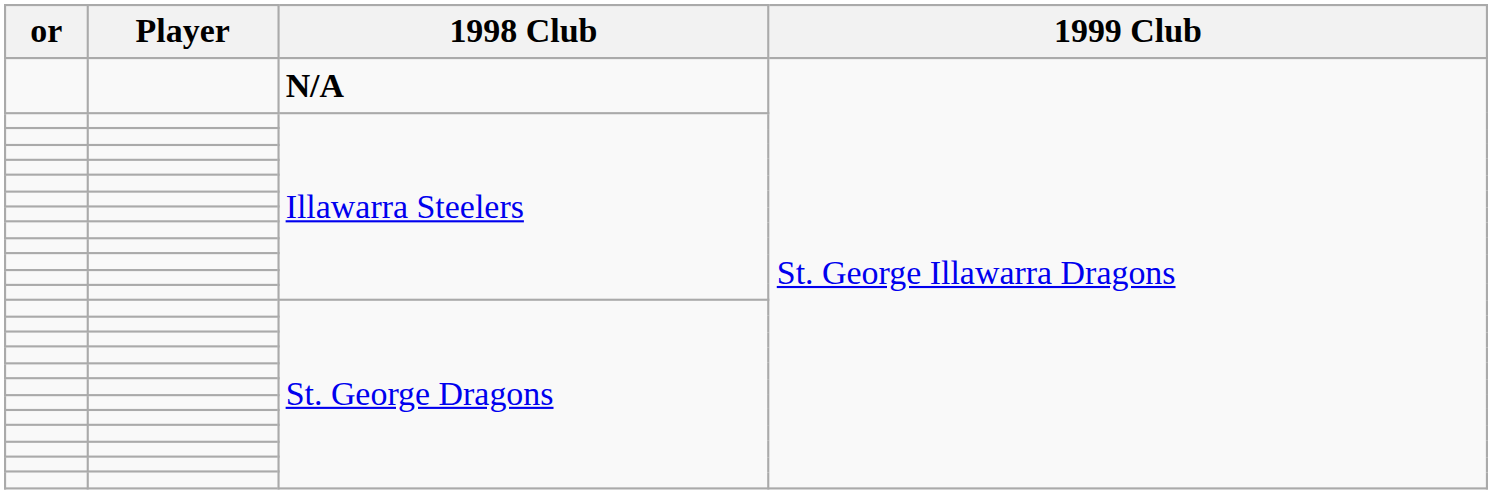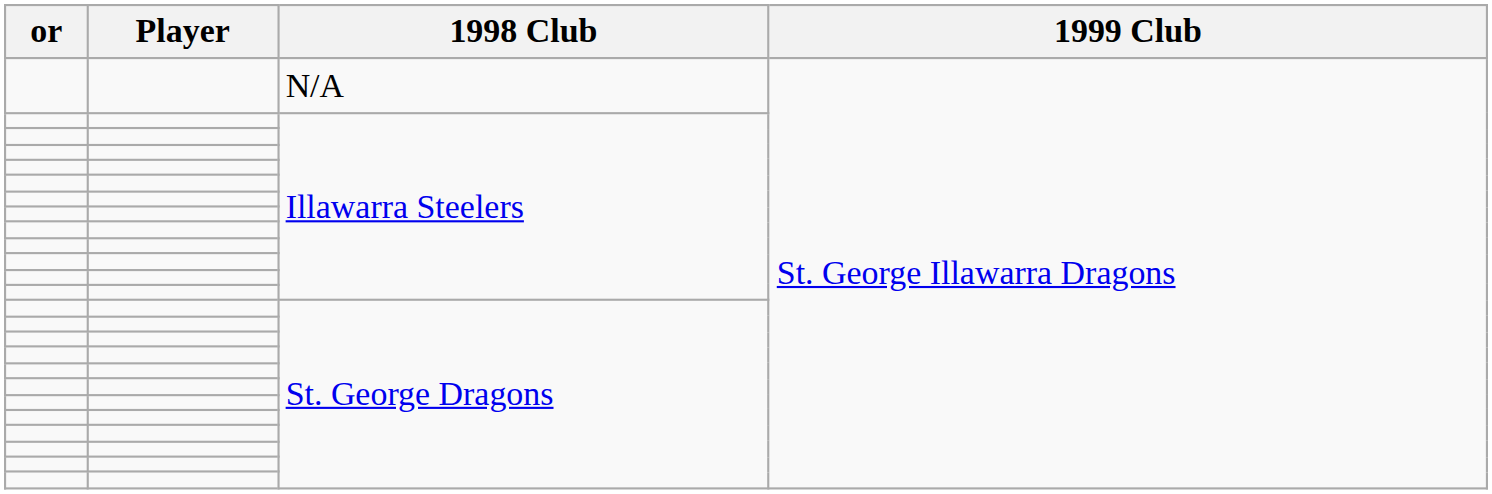(315, 85) bold -> (315, 85) normal
